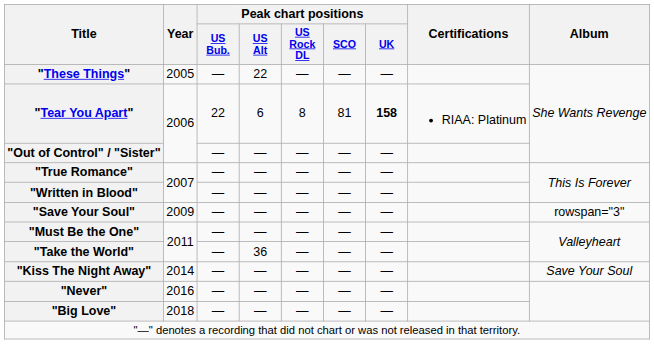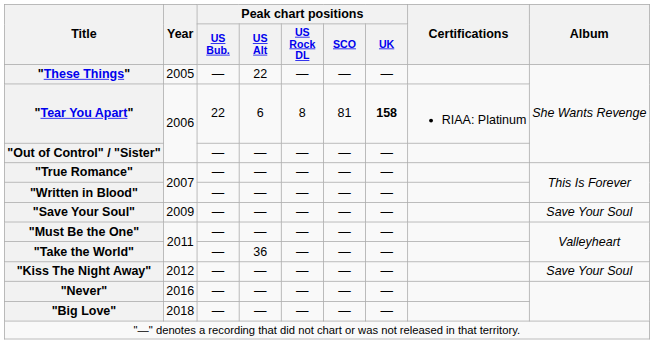(589, 212) rowspan="3" -> (589, 212) Save Your Soul
(180, 271) 2014 -> (180, 271) 2012
